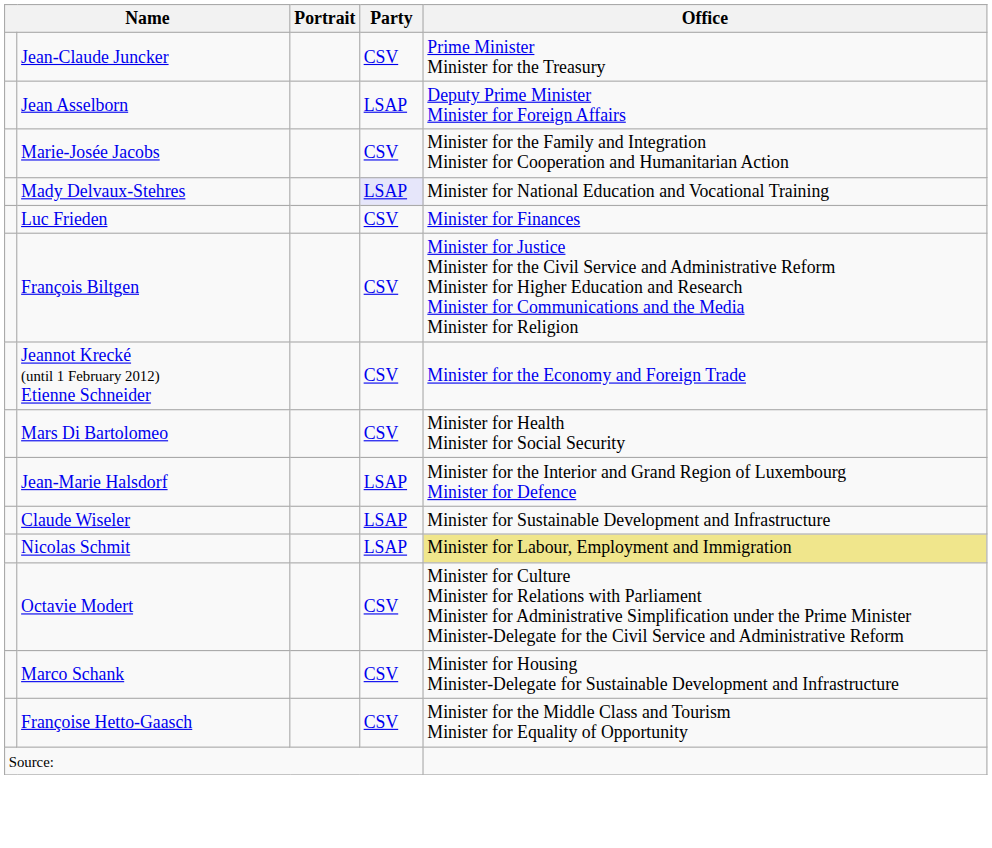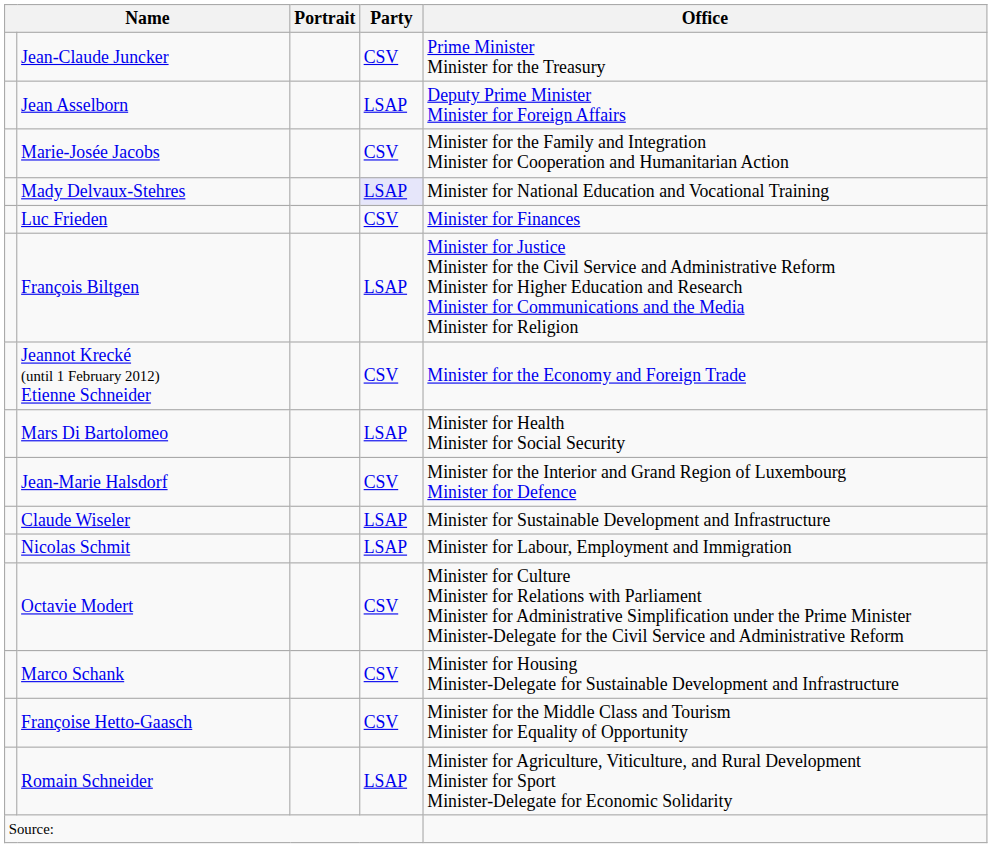(381, 287) CSV -> (385, 287) LSAP
(381, 433) CSV -> (385, 433) LSAP
(385, 481) LSAP -> (381, 481) CSV
(609, 548) khaki background -> (609, 548) no background
+ row: (87, 780)
